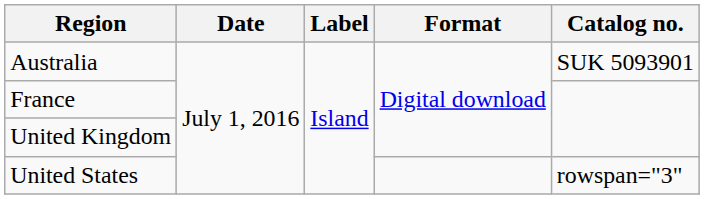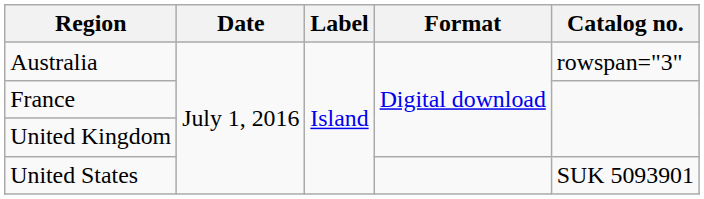(625, 61) SUK 5093901 -> (620, 61) rowspan="3"
(620, 174) rowspan="3" -> (625, 174) SUK 5093901
